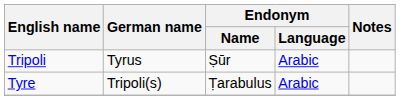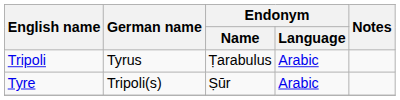(220, 60) Ṣūr -> (240, 60) Ṭarabulus
(240, 83) Ṭarabulus -> (220, 83) Ṣūr
